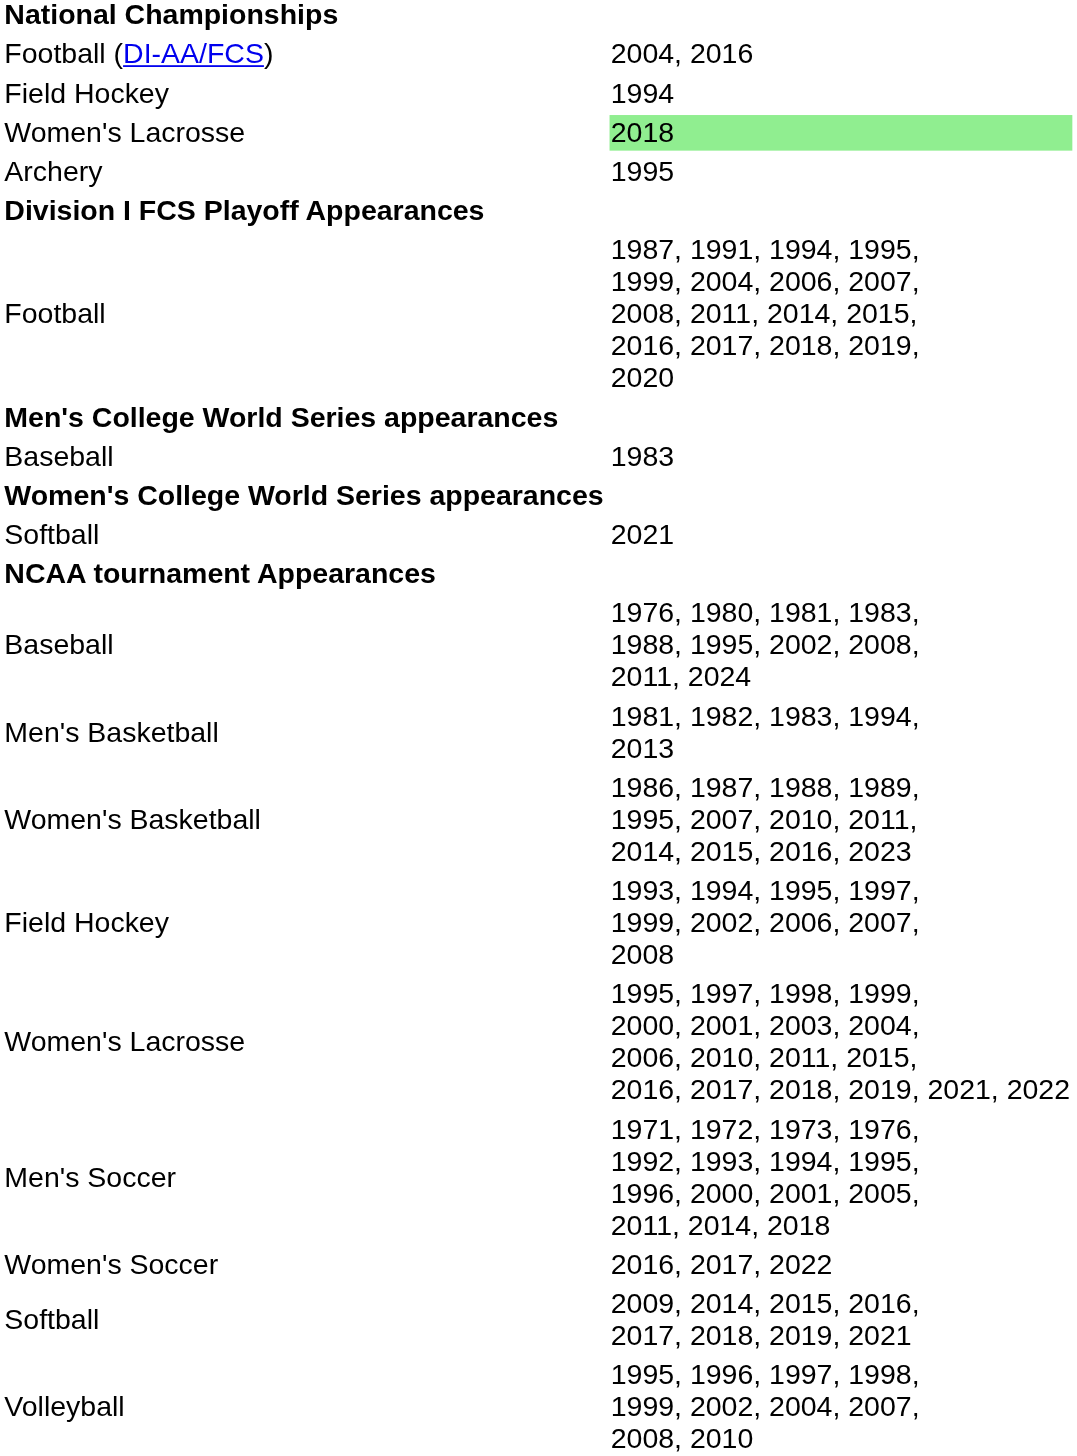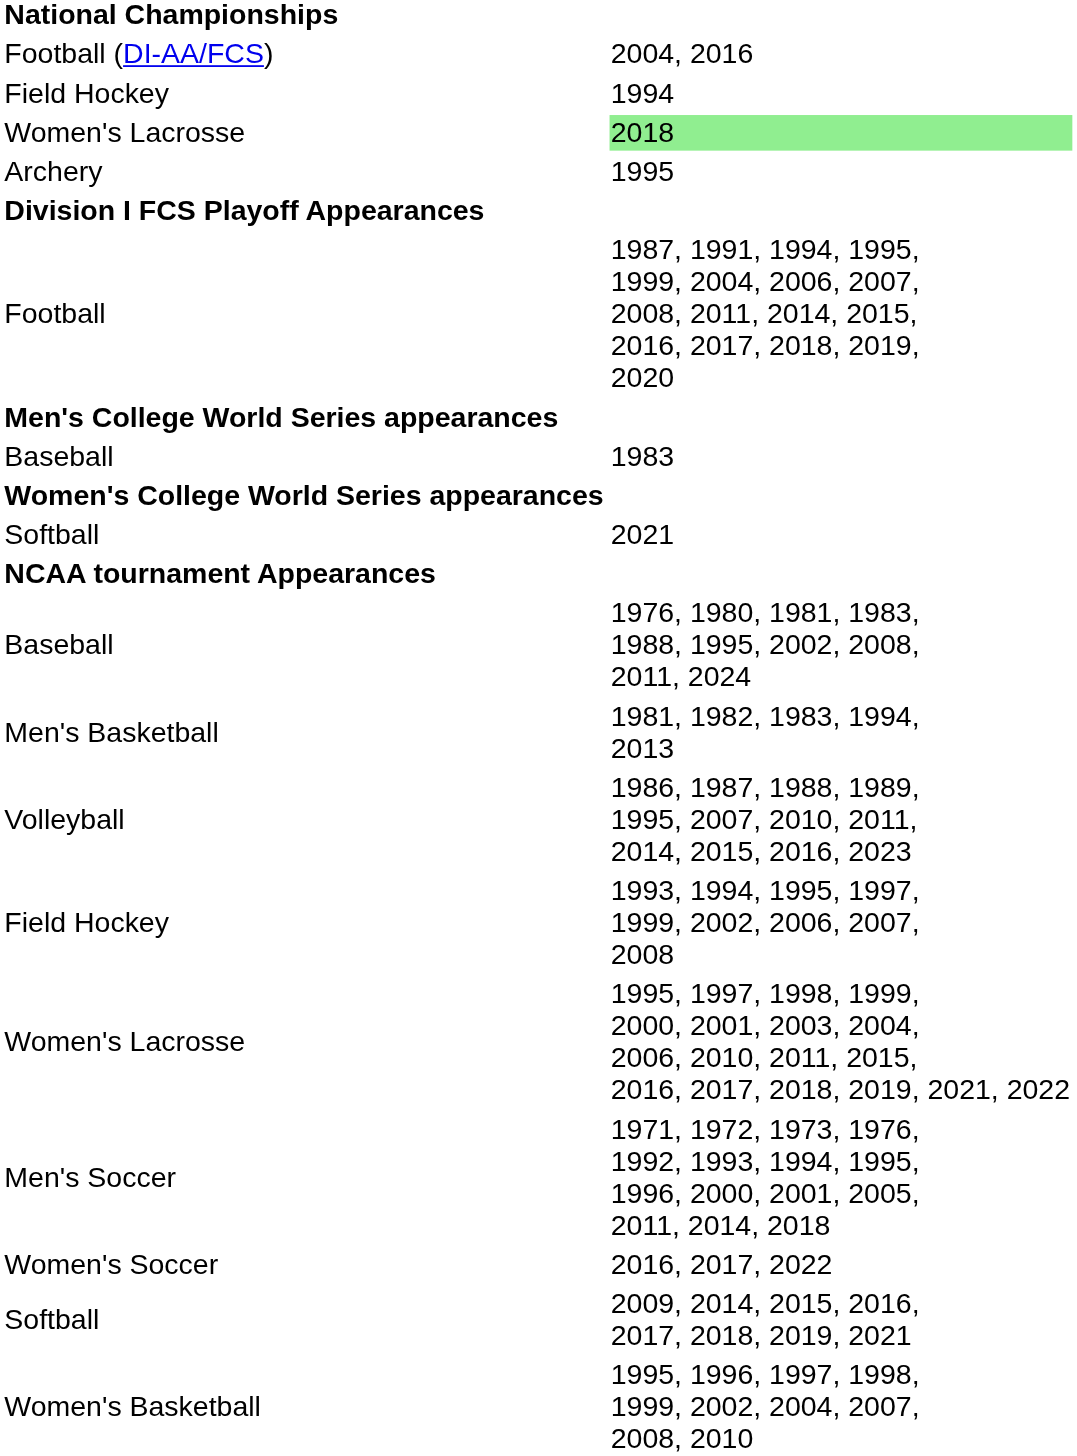(133, 819) Women's Basketball -> (65, 819) Volleyball
(65, 1406) Volleyball -> (133, 1406) Women's Basketball
